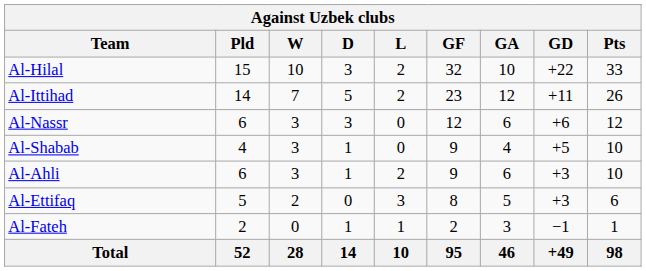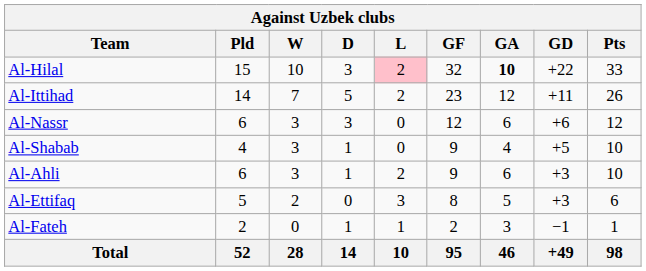(401, 69) no background -> (401, 69) pink background
(507, 69) normal -> (507, 69) bold
